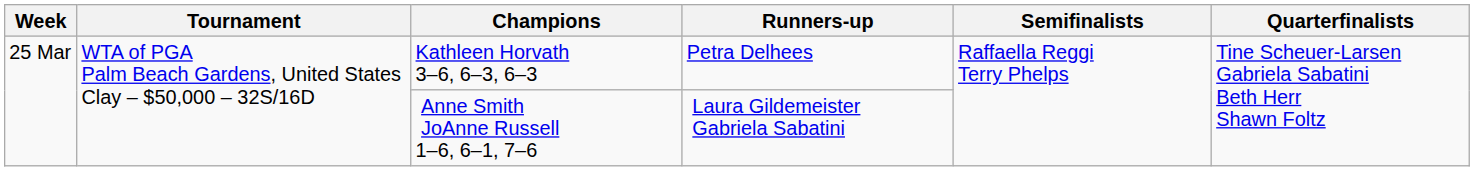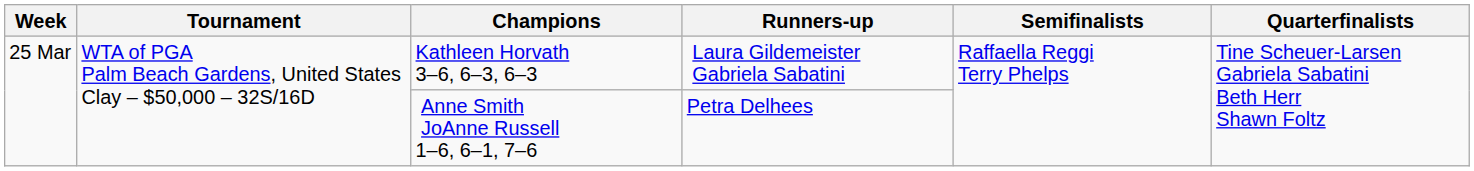(750, 52) Petra Delhees -> (774, 63) Laura Gildemeister Gabriela Sabatini
(774, 117) Laura Gildemeister Gabriela Sabatini -> (750, 106) Petra Delhees
